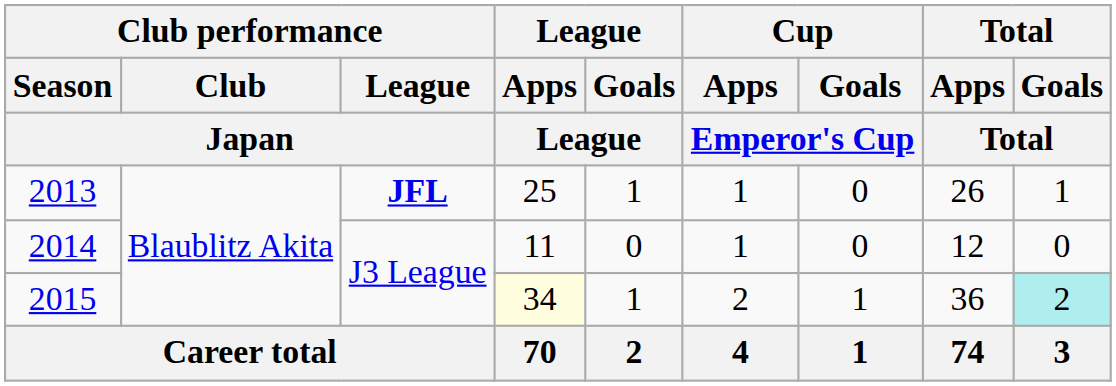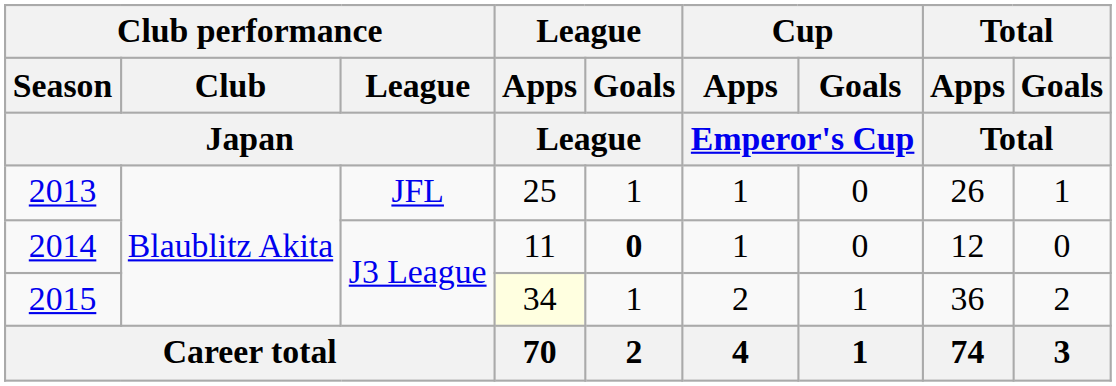(418, 191) bold -> (418, 191) normal
(634, 245) normal -> (634, 245) bold
(1062, 298) paleturquoise background -> (1062, 298) no background
